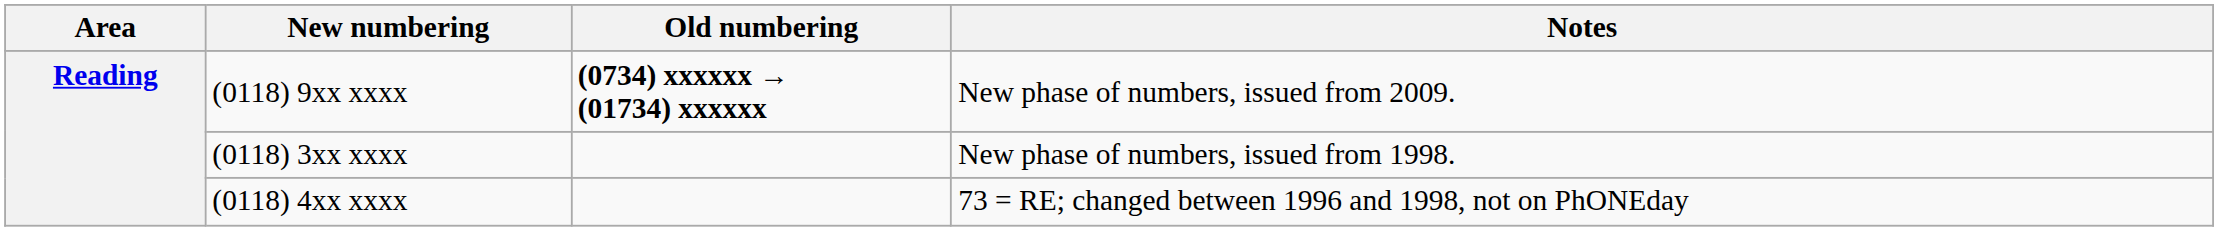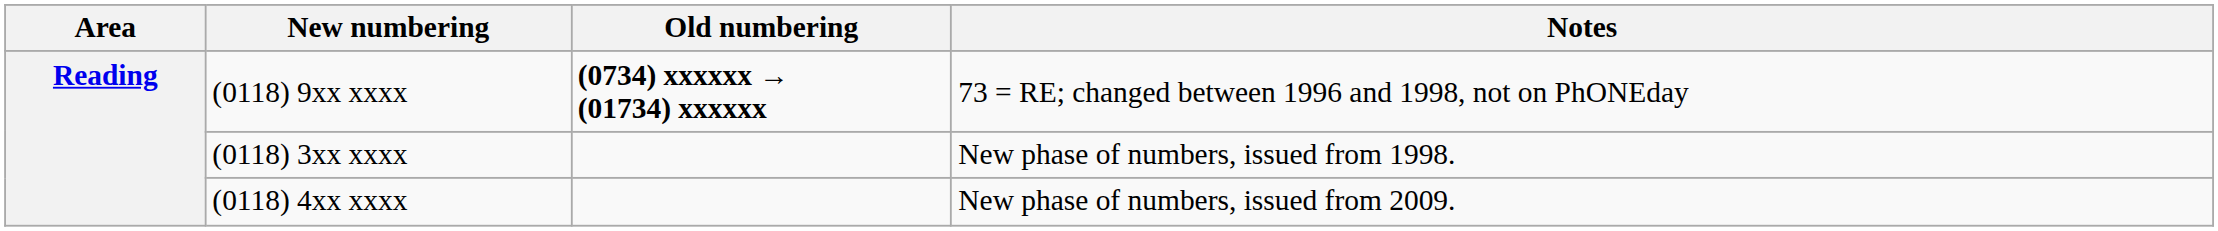(1207, 91) New phase of numbers, issued from 2009. -> (1324, 91) 73 = RE; changed between 1996 and 1998, not on PhONEday
(1324, 201) 73 = RE; changed between 1996 and 1998, not on PhONEday -> (1207, 201) New phase of numbers, issued from 2009.
